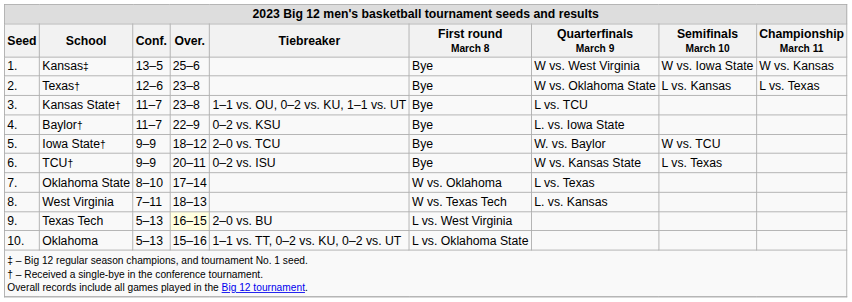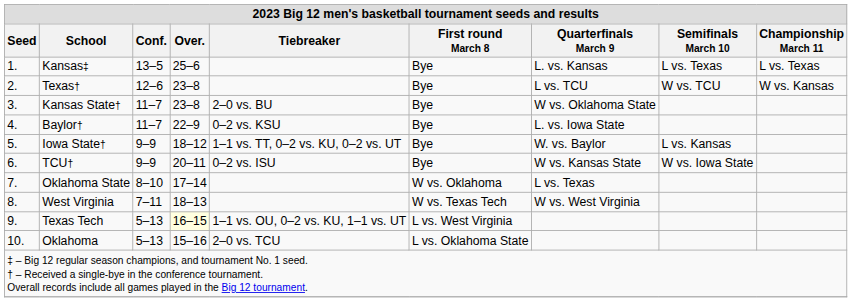(587, 67) W vs. West Virginia -> (571, 67) L. vs. Kansas
(708, 67) W vs. Iowa State -> (692, 67) L vs. Texas
(797, 67) W vs. Kansas -> (789, 67) L vs. Texas
(595, 86) W vs. Oklahoma State -> (561, 86) L vs. TCU
(696, 86) L vs. Kansas -> (691, 86) W vs. TCU
(789, 86) L vs. Texas -> (797, 86) W vs. Kansas
(309, 105) 1–1 vs. OU, 0–2 vs. KU, 1–1 vs. UT -> (242, 105) 2–0 vs. BU
(561, 105) L vs. TCU -> (595, 105) W vs. Oklahoma State
(246, 144) 2–0 vs. TCU -> (307, 144) 1–1 vs. TT, 0–2 vs. KU, 0–2 vs. UT
(691, 144) W vs. TCU -> (696, 144) L vs. Kansas
(692, 163) L vs. Texas -> (708, 163) W vs. Iowa State
(571, 202) L. vs. Kansas -> (587, 202) W vs. West Virginia
(242, 221) 2–0 vs. BU -> (309, 221) 1–1 vs. OU, 0–2 vs. KU, 1–1 vs. UT
(307, 241) 1–1 vs. TT, 0–2 vs. KU, 0–2 vs. UT -> (246, 241) 2–0 vs. TCU
